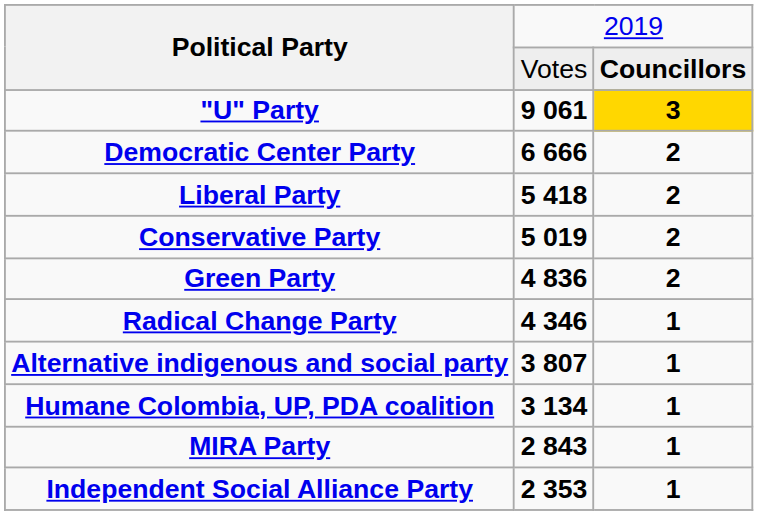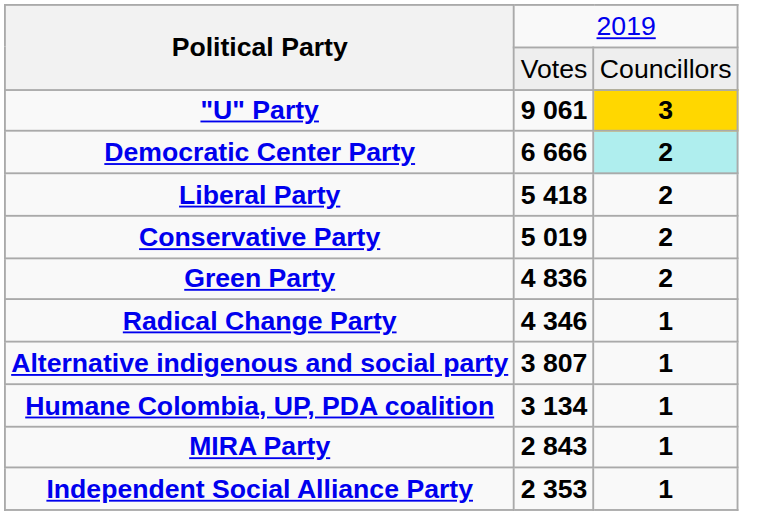(673, 68) bold -> (666, 68) normal
(673, 153) no background -> (666, 153) paleturquoise background
